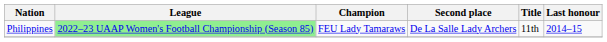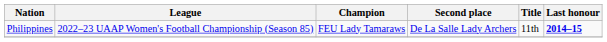(185, 28) lightgreen background -> (185, 28) no background
(564, 28) normal -> (564, 28) bold
